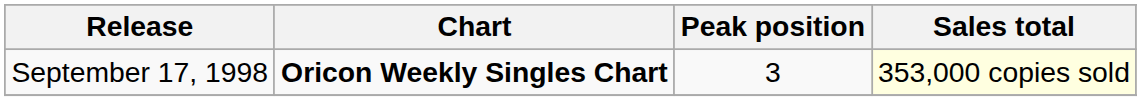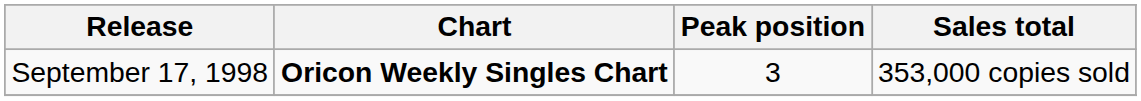(1004, 71) lightyellow background -> (1004, 71) no background
